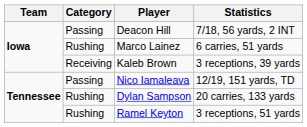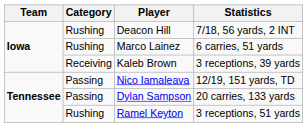(84, 30) Passing -> (85, 30) Rushing
(85, 97) Rushing -> (84, 97) Passing
